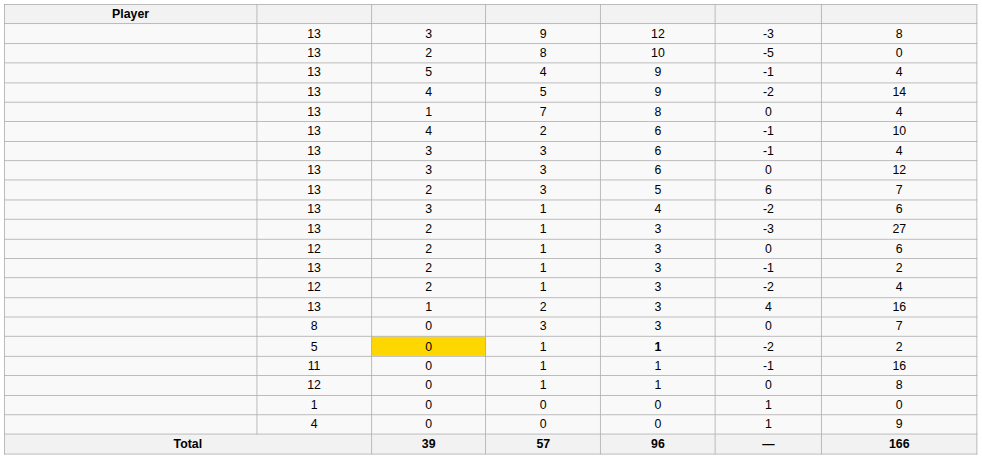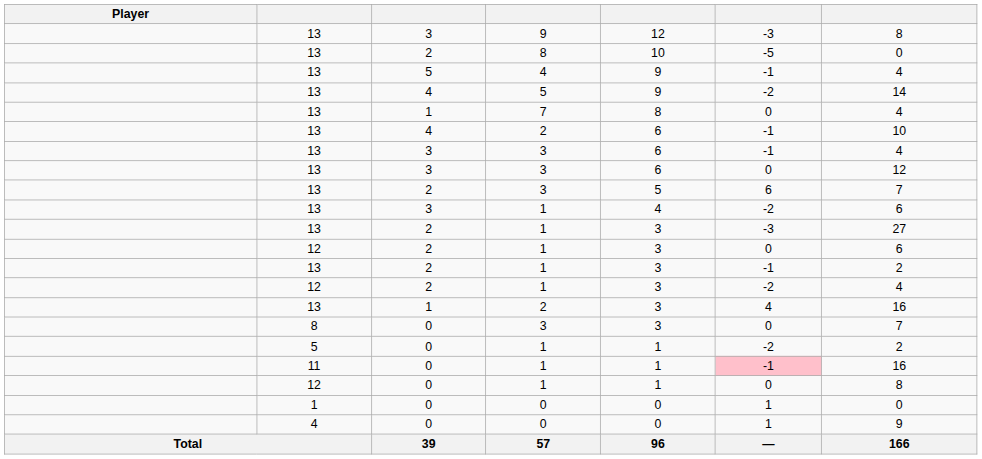(429, 346) gold background -> (429, 346) no background
(658, 346) bold -> (658, 346) normal
(768, 365) no background -> (768, 365) pink background
